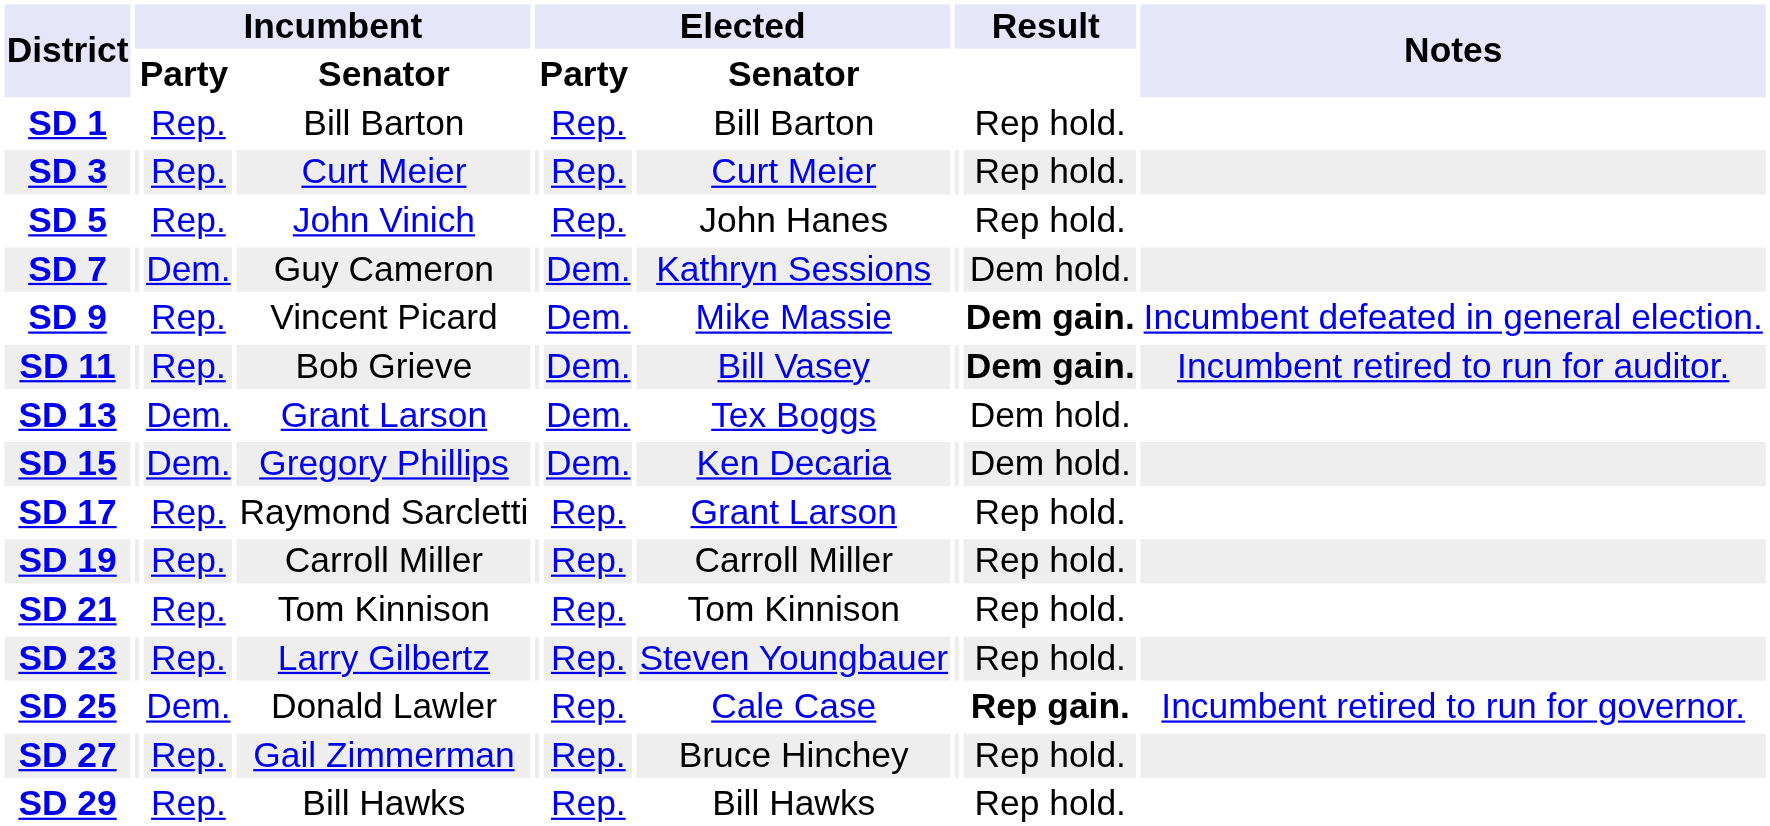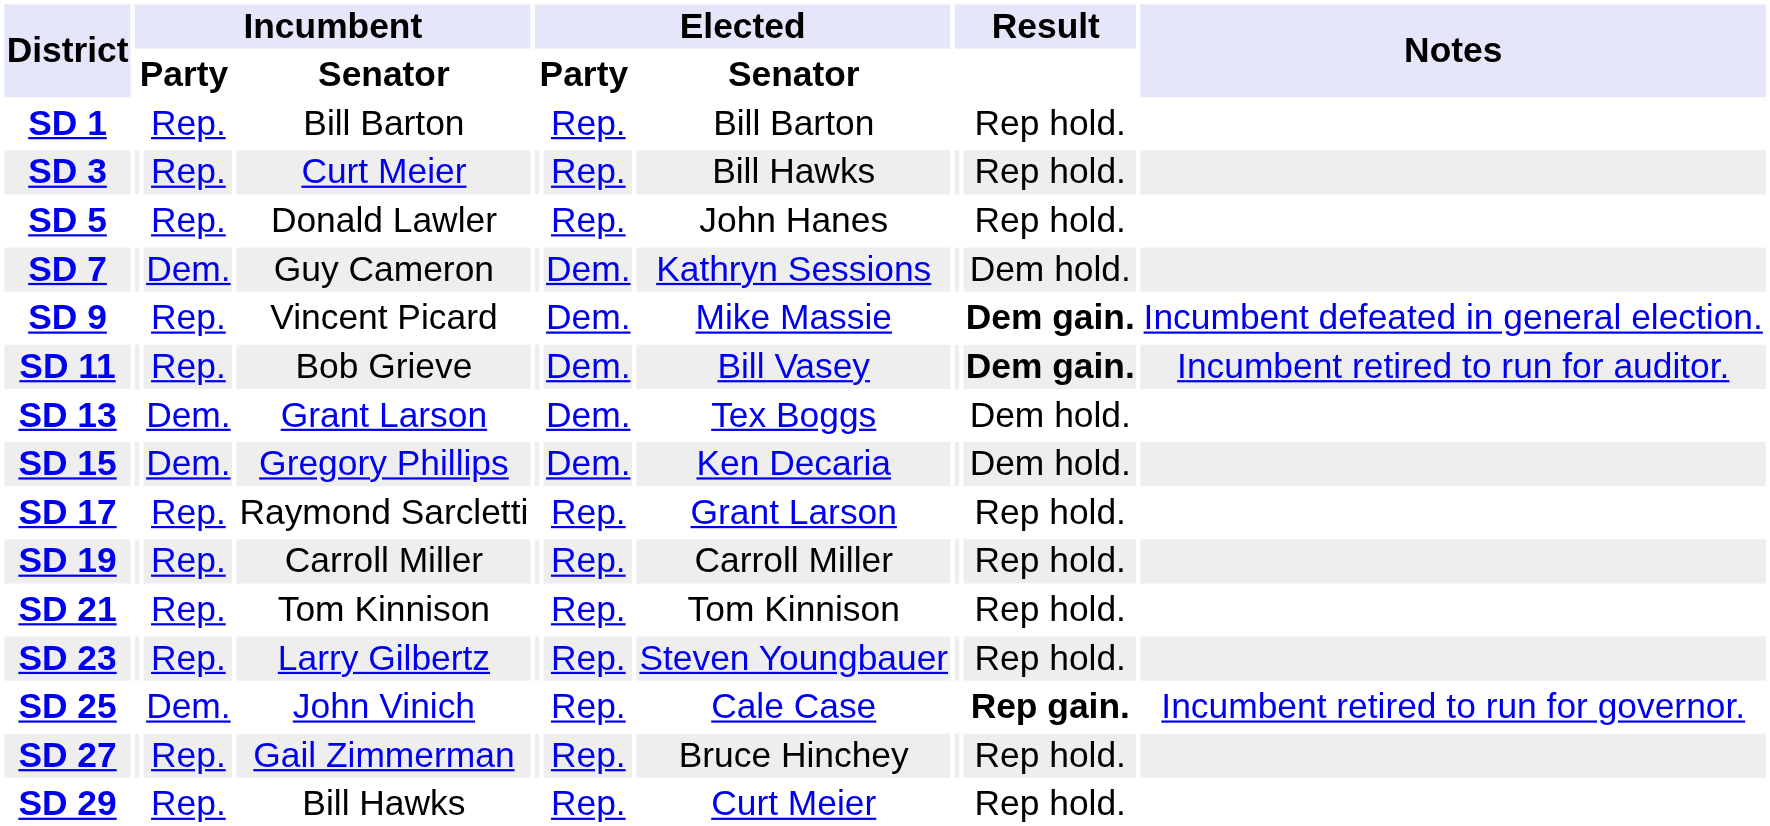(794, 171) Curt Meier -> (794, 171) Bill Hawks
(384, 220) John Vinich -> (384, 220) Donald Lawler
(384, 706) Donald Lawler -> (384, 706) John Vinich
(794, 803) Bill Hawks -> (794, 803) Curt Meier
